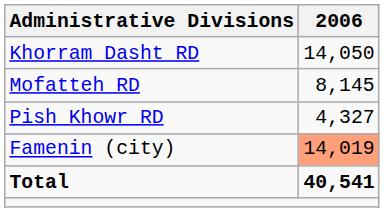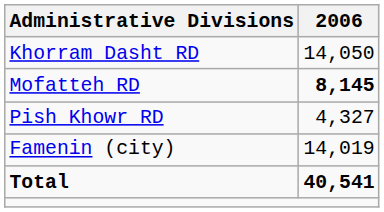(345, 85) normal -> (345, 85) bold
(339, 150) lightsalmon background -> (339, 150) no background
